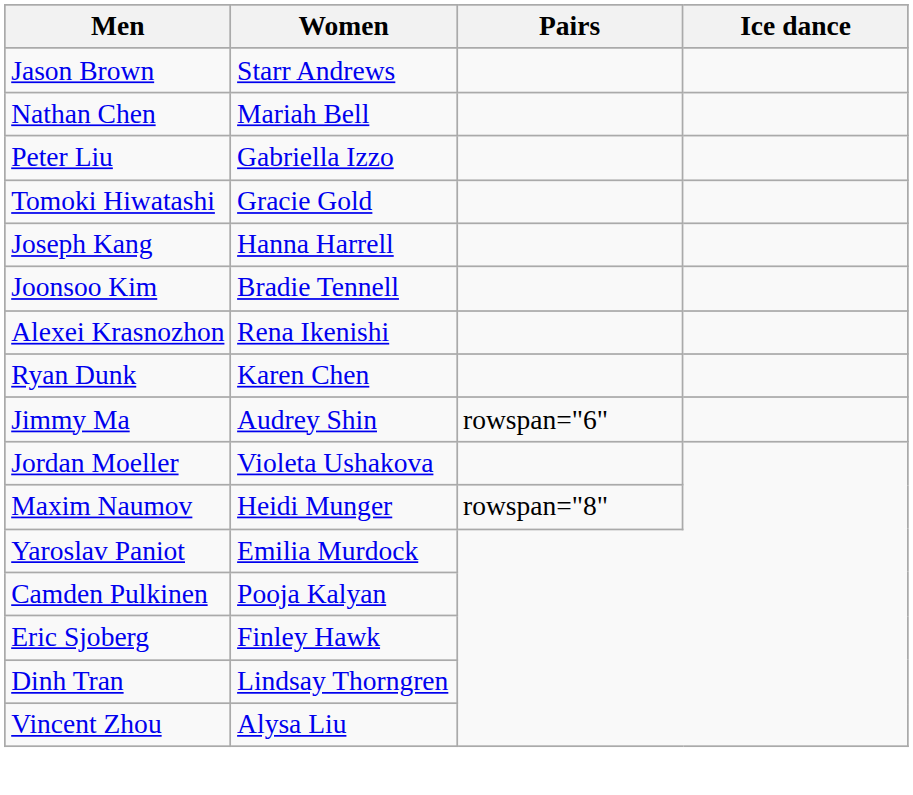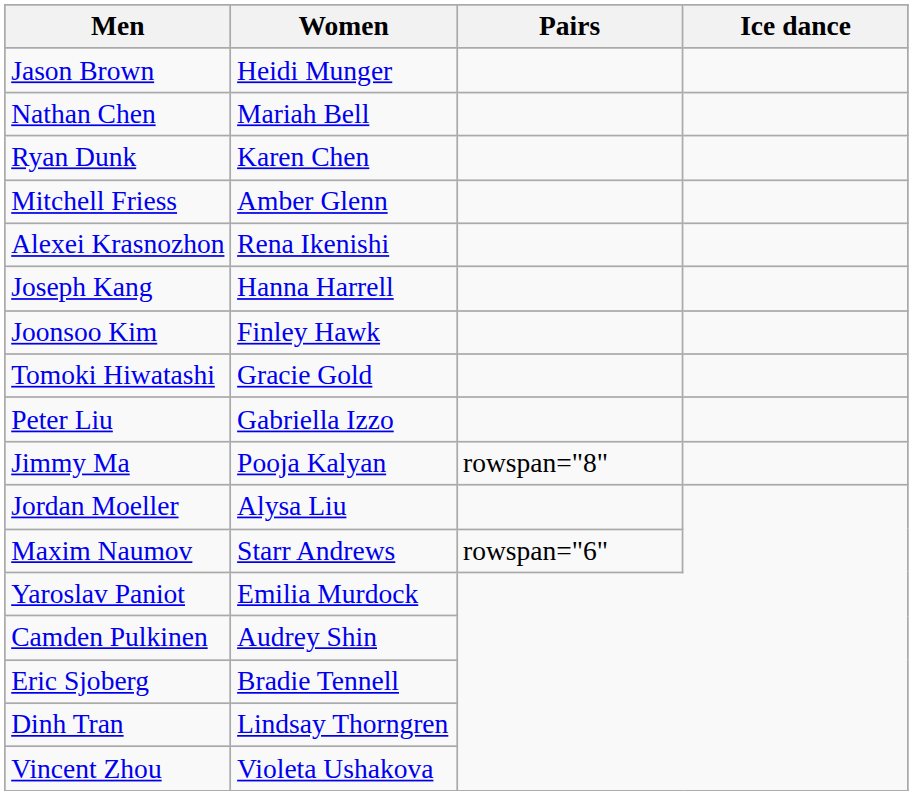(316, 69) Starr Andrews -> (315, 69) Heidi Munger
rows swapped: (74, 375) <-> (62, 157)
+ row: (94, 200)
rows swapped: (113, 200) <-> (118, 331)
(318, 288) Bradie Tennell -> (309, 331) Finley Hawk
(307, 419) Audrey Shin -> (312, 462) Pooja Kalyan
(536, 419) rowspan="6" -> (536, 462) rowspan="8"
(335, 462) Violeta Ushakova -> (292, 506) Alysa Liu
(315, 506) Heidi Munger -> (316, 550) Starr Andrews
(536, 506) rowspan="8" -> (536, 550) rowspan="6"
(312, 593) Pooja Kalyan -> (307, 637) Audrey Shin
(309, 637) Finley Hawk -> (318, 680) Bradie Tennell
(292, 724) Alysa Liu -> (335, 768) Violeta Ushakova
